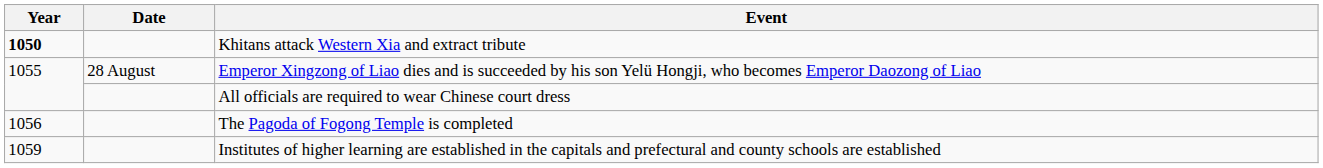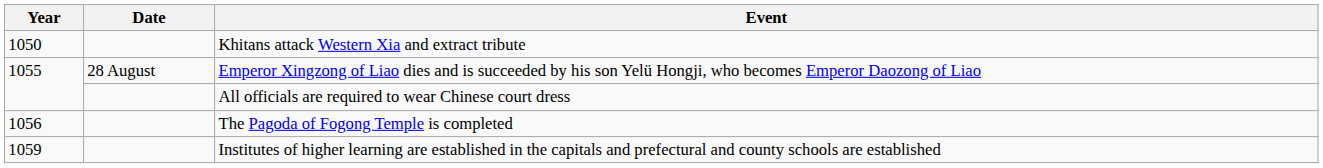(25, 44) bold -> (25, 44) normal
